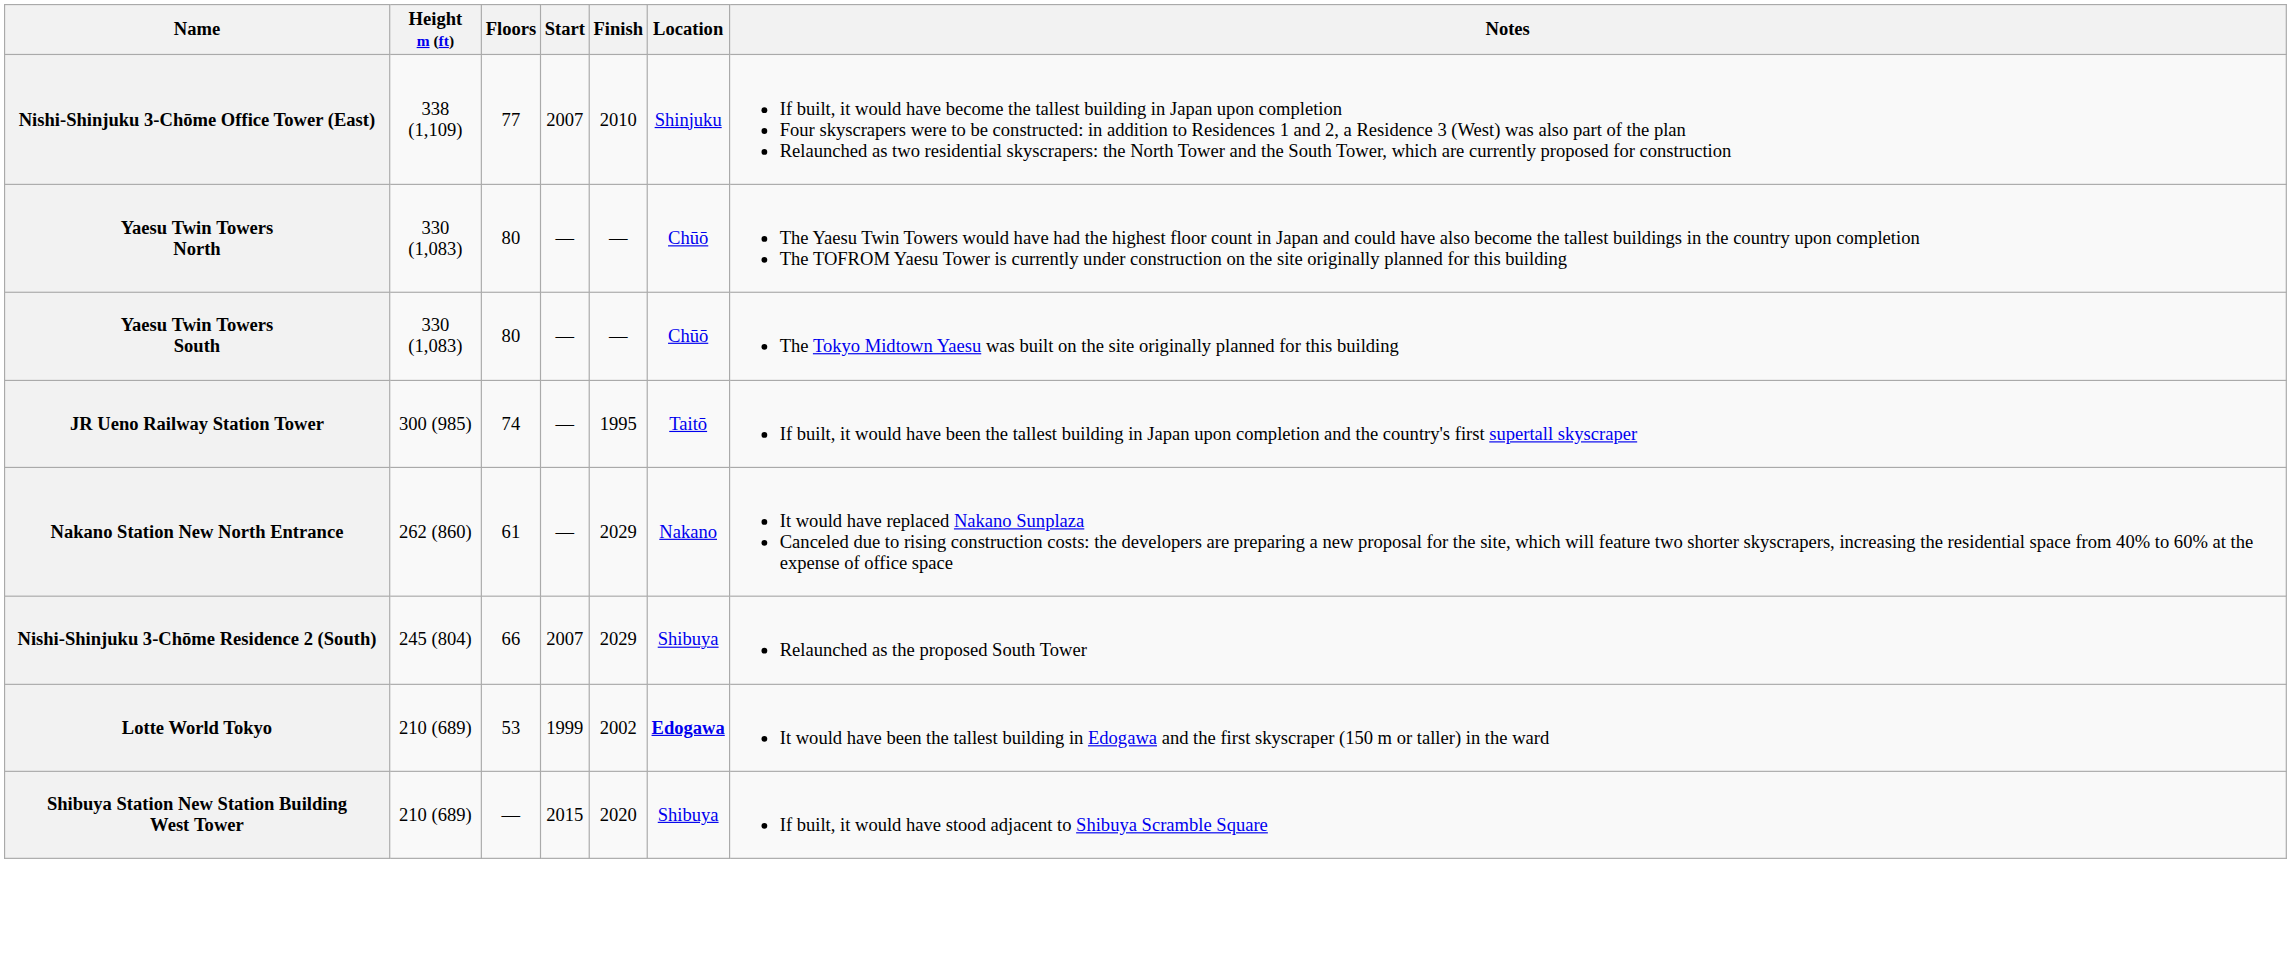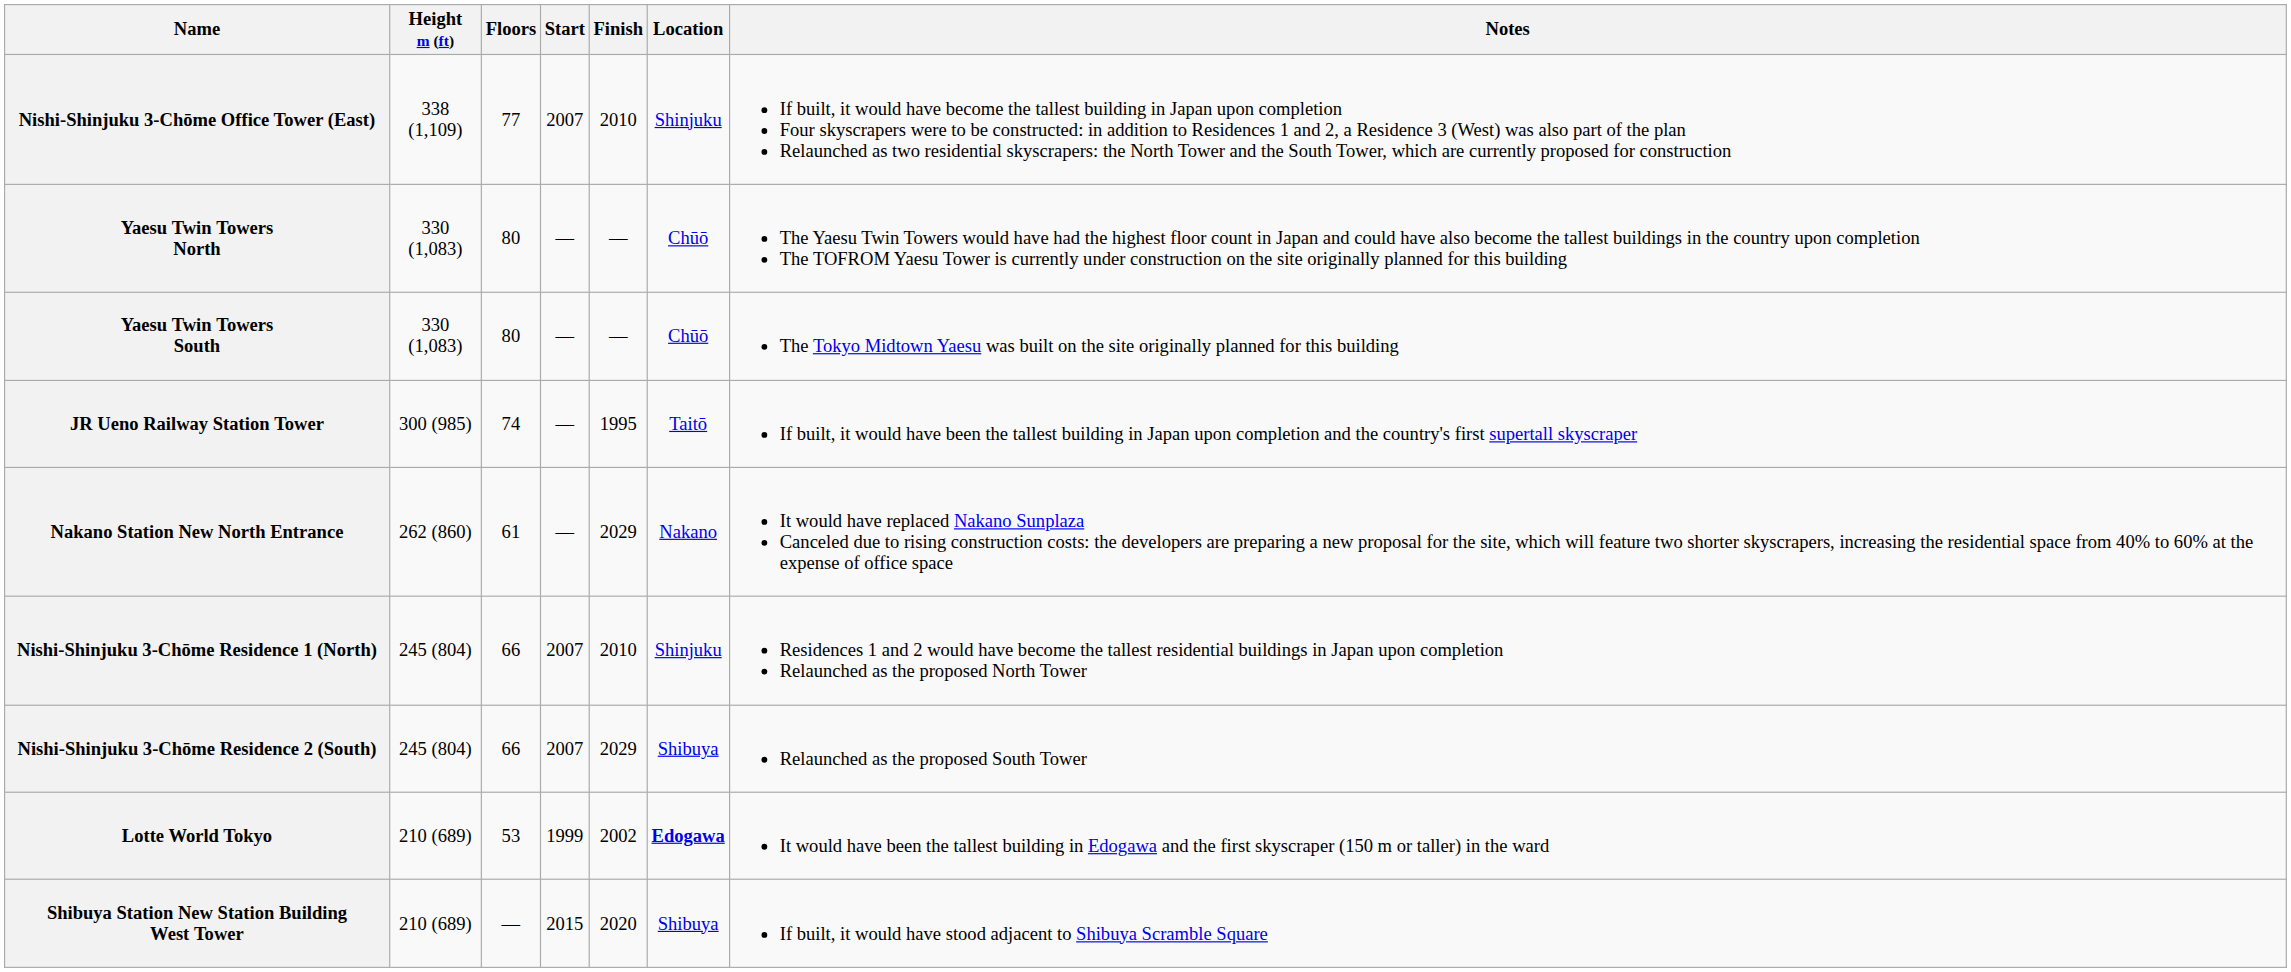+ row: (197, 650)
